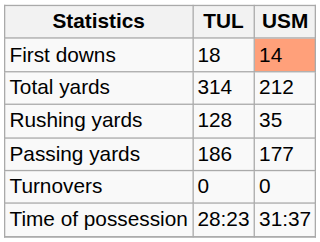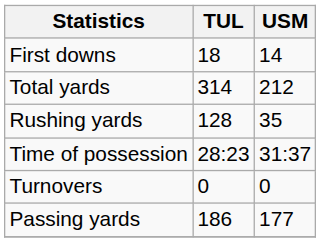(271, 54) lightsalmon background -> (271, 54) no background
rows swapped: (75, 153) <-> (99, 219)
